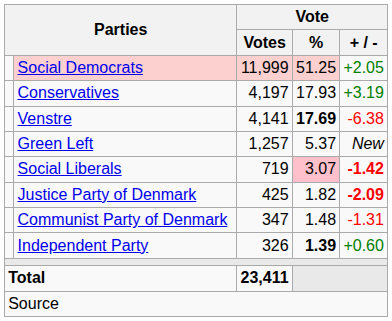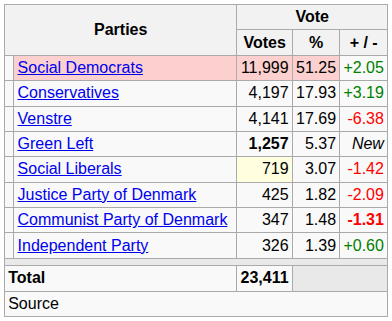(316, 118) bold -> (316, 118) normal
(269, 144) normal -> (269, 144) bold
(275, 169) no background -> (275, 169) lightyellow background
(320, 169) pink background -> (320, 169) no background
(366, 169) bold -> (366, 169) normal
(366, 194) bold -> (366, 194) normal
(366, 220) normal -> (366, 220) bold
(320, 245) bold -> (320, 245) normal
